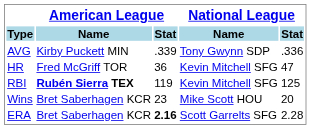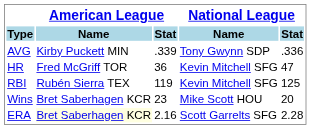(85, 83) bold -> (83, 83) normal
(94, 115) no background -> (94, 115) lightyellow background
(165, 115) bold -> (165, 115) normal
